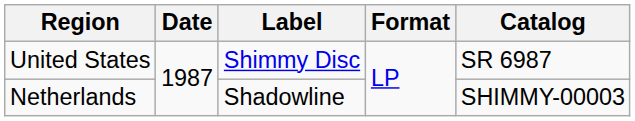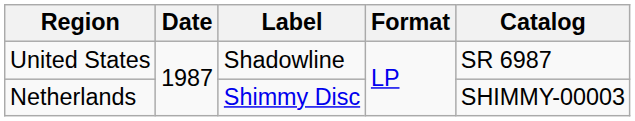(292, 60) Shimmy Disc -> (284, 60) Shadowline
(284, 97) Shadowline -> (292, 97) Shimmy Disc
